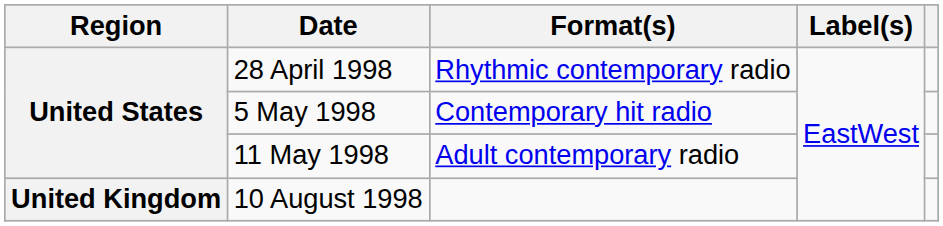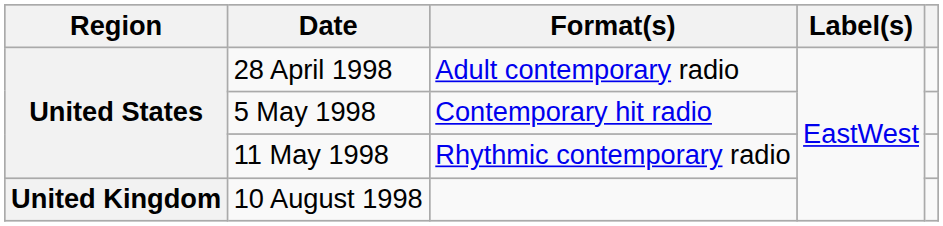(613, 69) Rhythmic contemporary radio -> (587, 69) Adult contemporary radio
(587, 155) Adult contemporary radio -> (613, 155) Rhythmic contemporary radio
